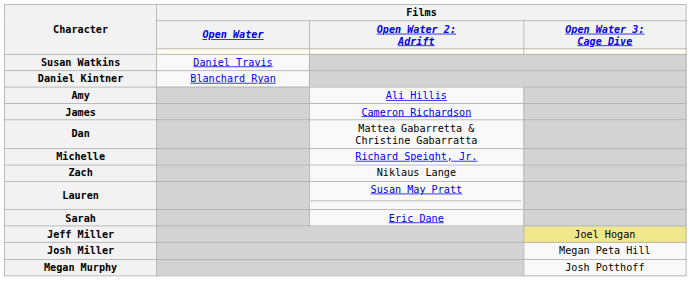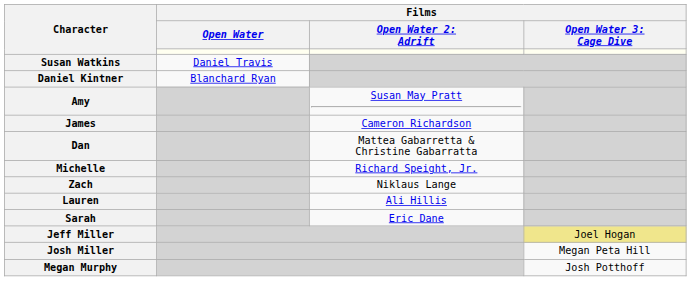(416, 95) Ali Hillis -> (416, 99) Susan May Pratt
(416, 193) Susan May Pratt -> (416, 201) Ali Hillis
